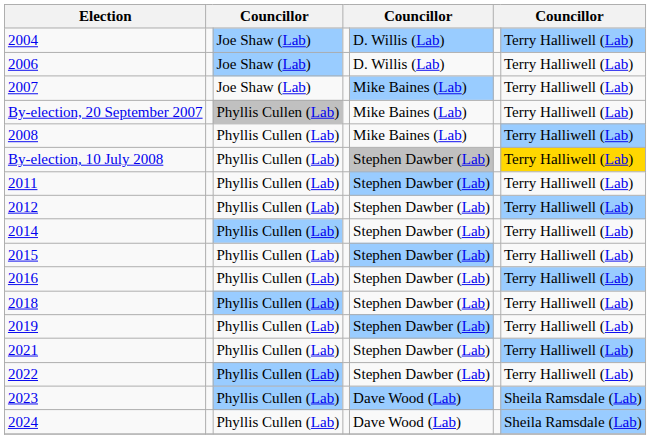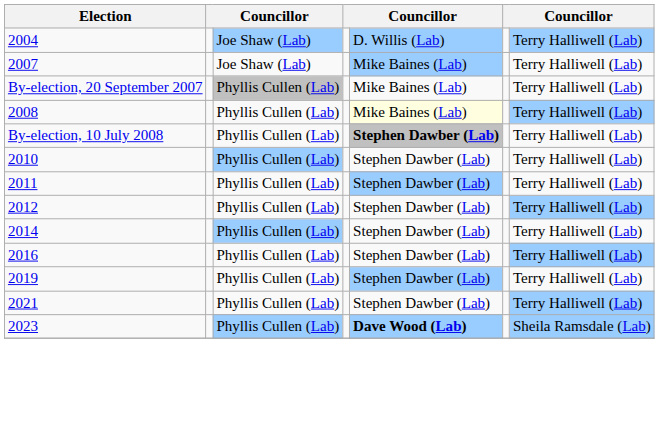- row: (23, 64)
(410, 135) no background -> (410, 111) lightyellow background
(422, 159) normal -> (426, 135) bold
(569, 159) gold background -> (578, 135) no background
+ row: (23, 159)
- row: (23, 254)
- row: (23, 302)
- row: (23, 374)
(407, 398) normal -> (410, 326) bold
- row: (23, 421)
